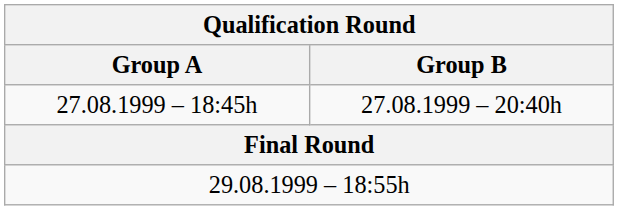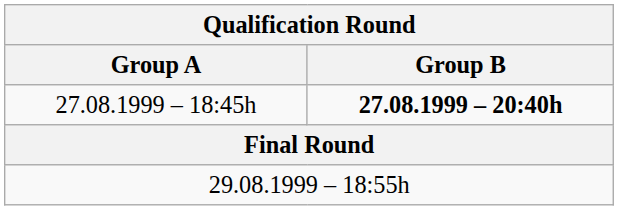(462, 104) normal -> (461, 104) bold
